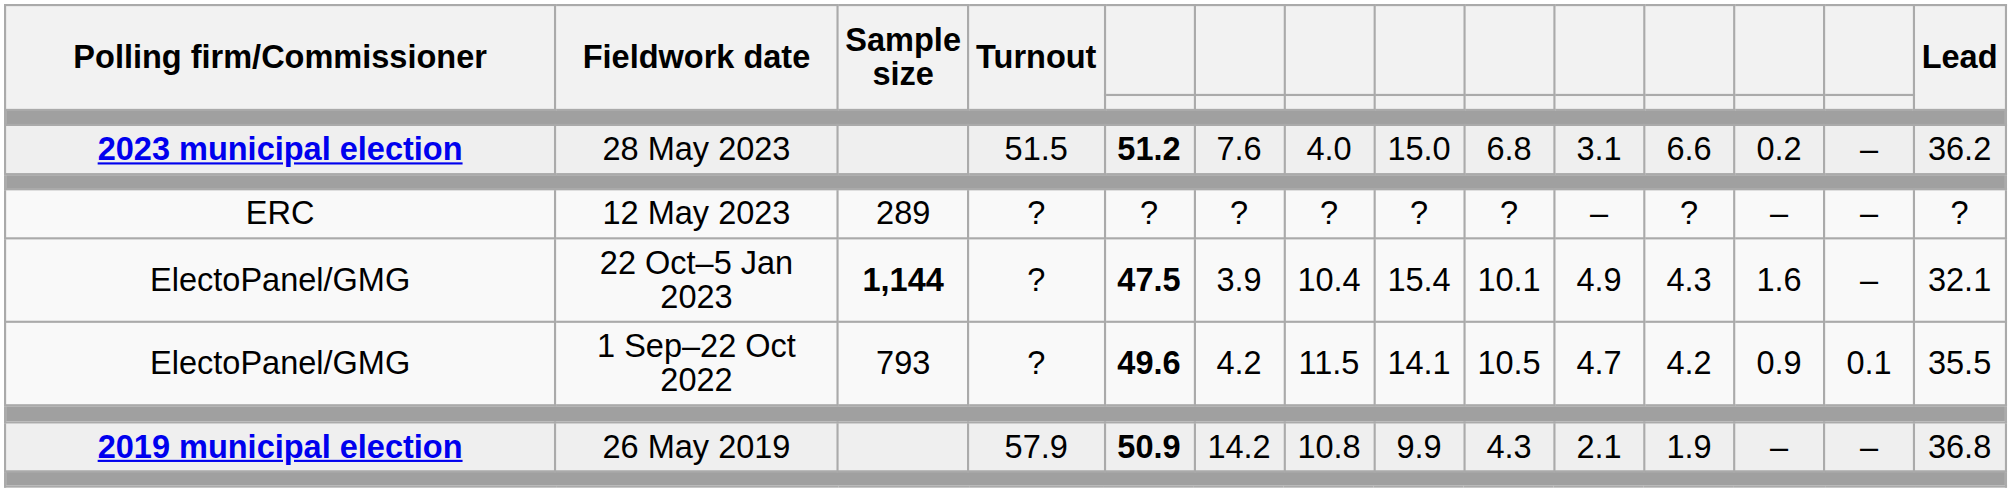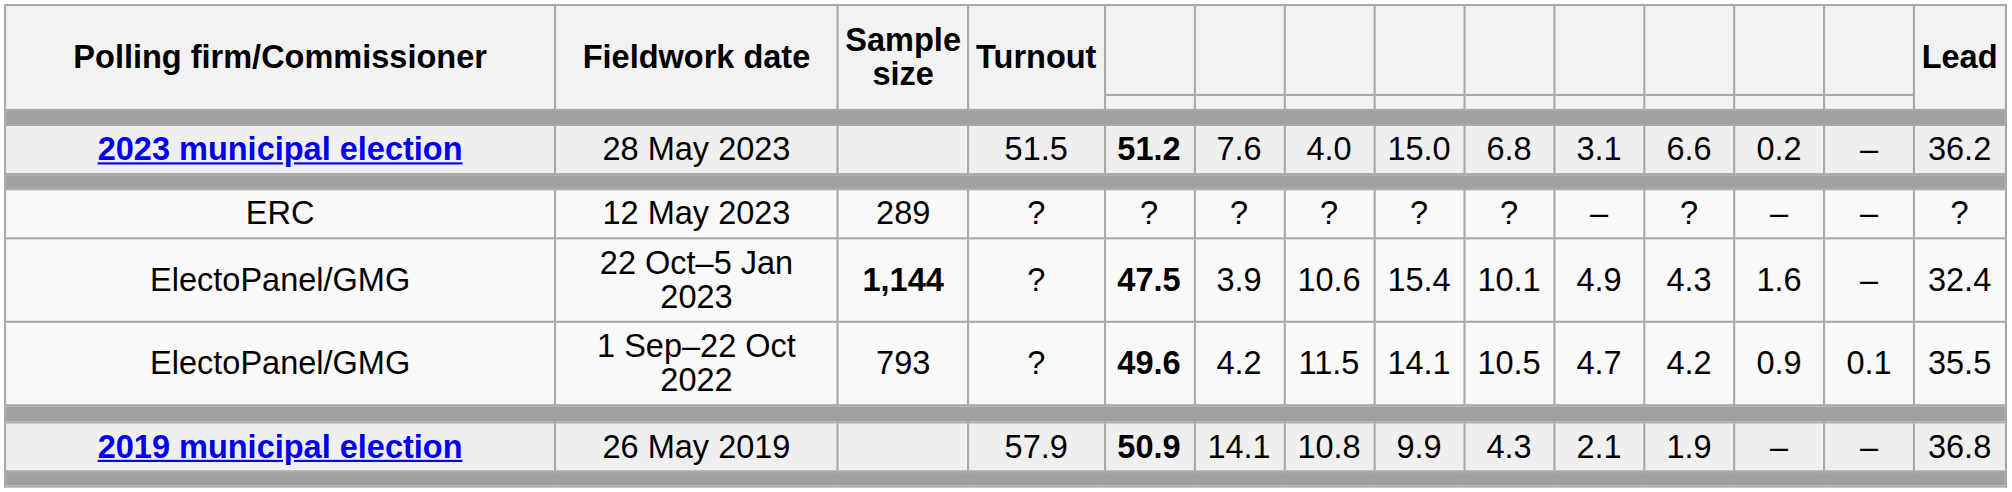(1329, 280) 10.4 -> (1329, 280) 10.6
(1960, 280) 32.1 -> (1960, 280) 32.4
(1239, 445) 14.2 -> (1239, 445) 14.1
